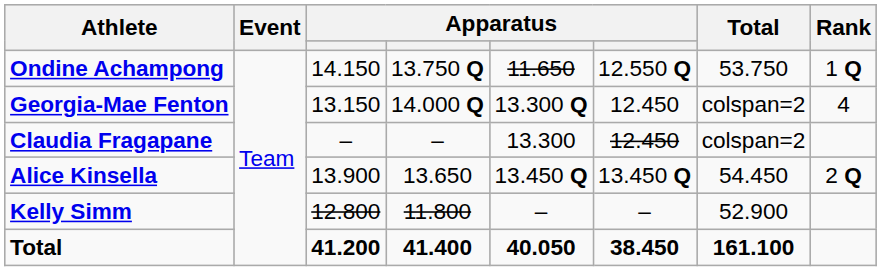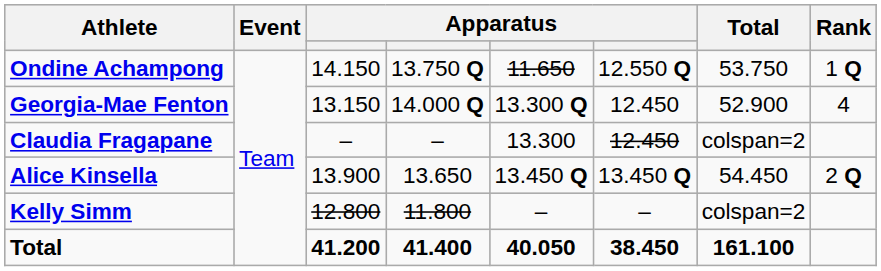(753, 105) colspan=2 -> (753, 105) 52.900
(753, 212) 52.900 -> (753, 212) colspan=2
